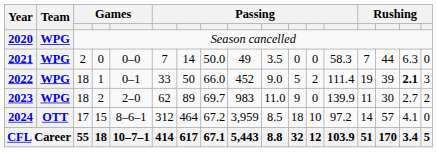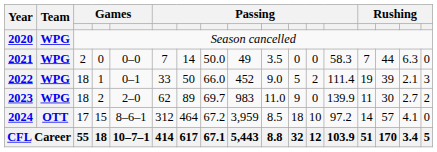(410, 78) bold -> (410, 78) normal
